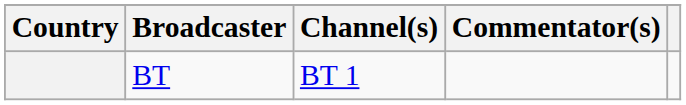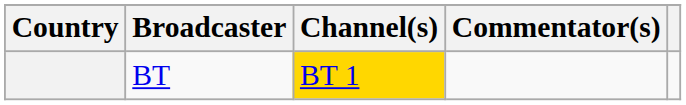(330, 74) no background -> (330, 74) gold background
